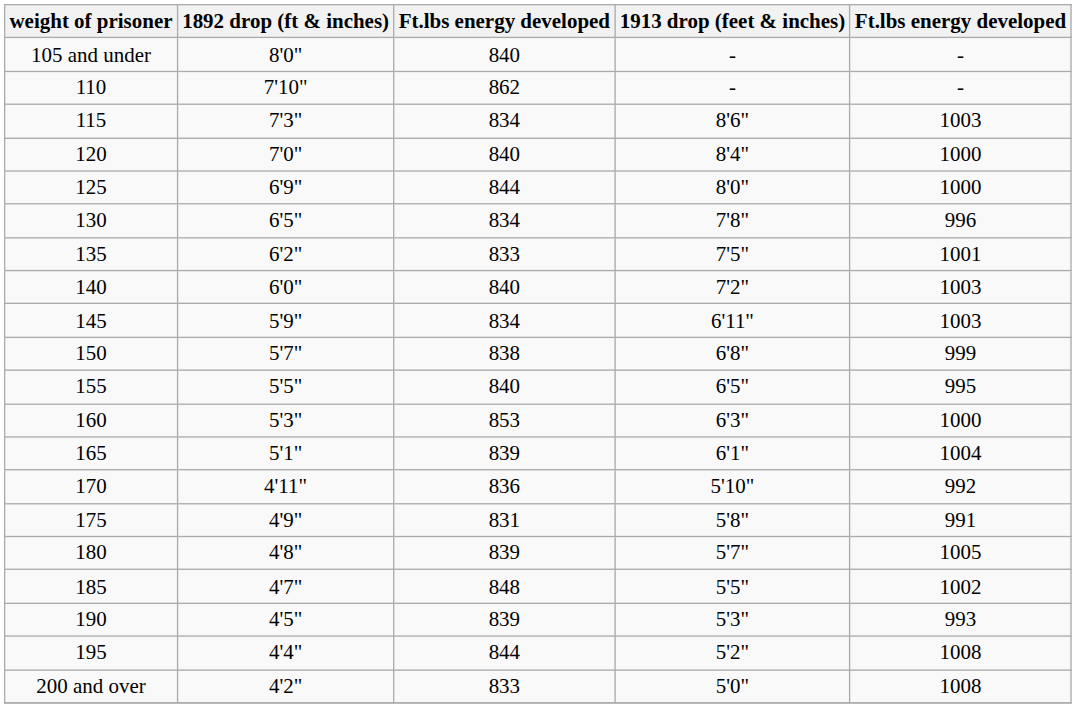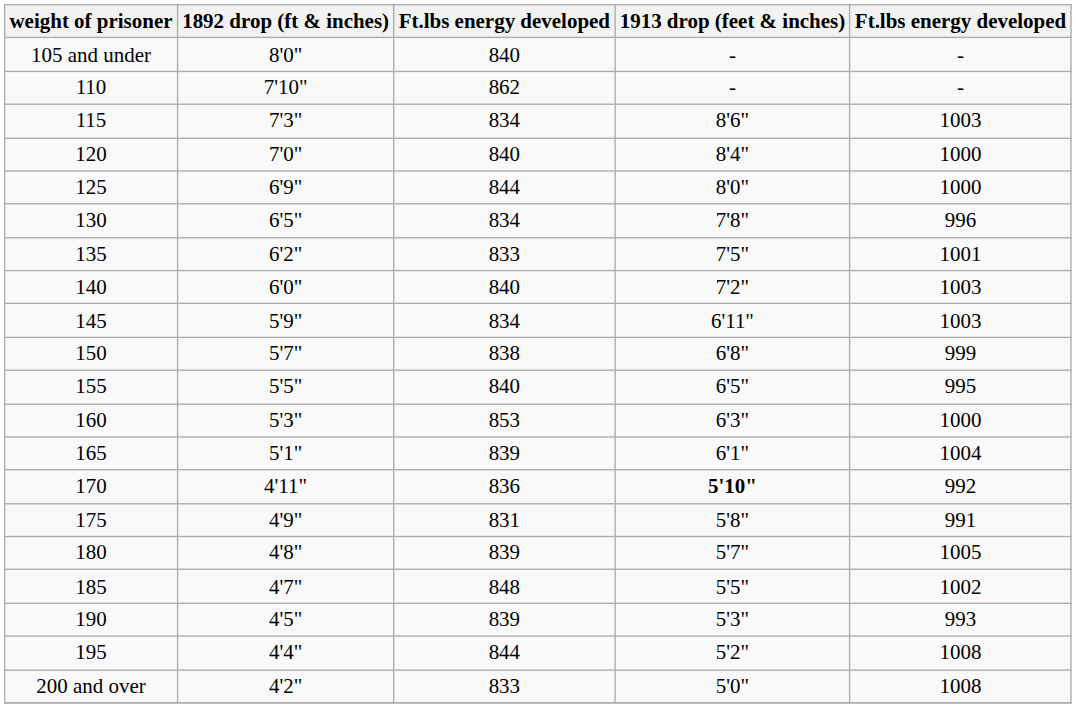(732, 486) normal -> (732, 486) bold
